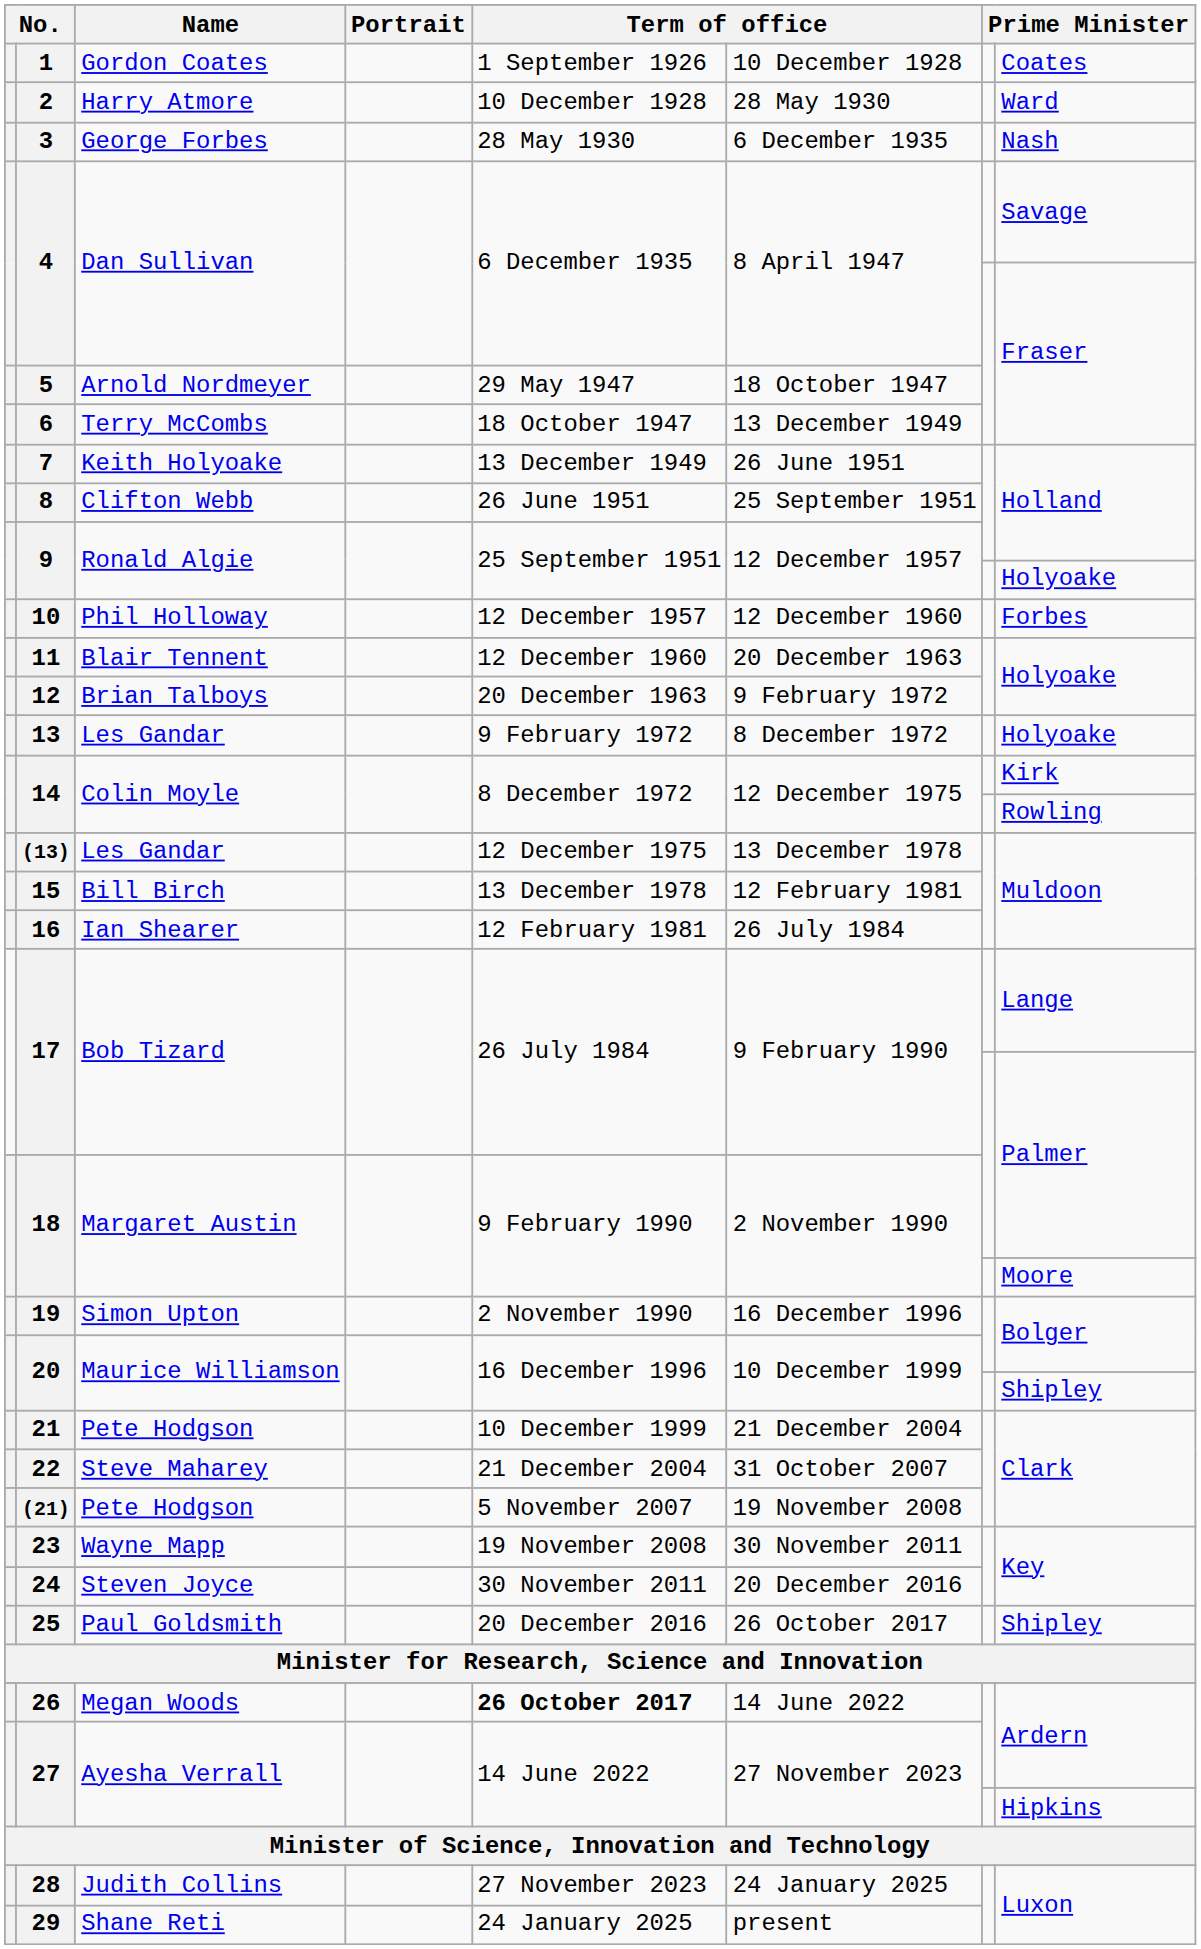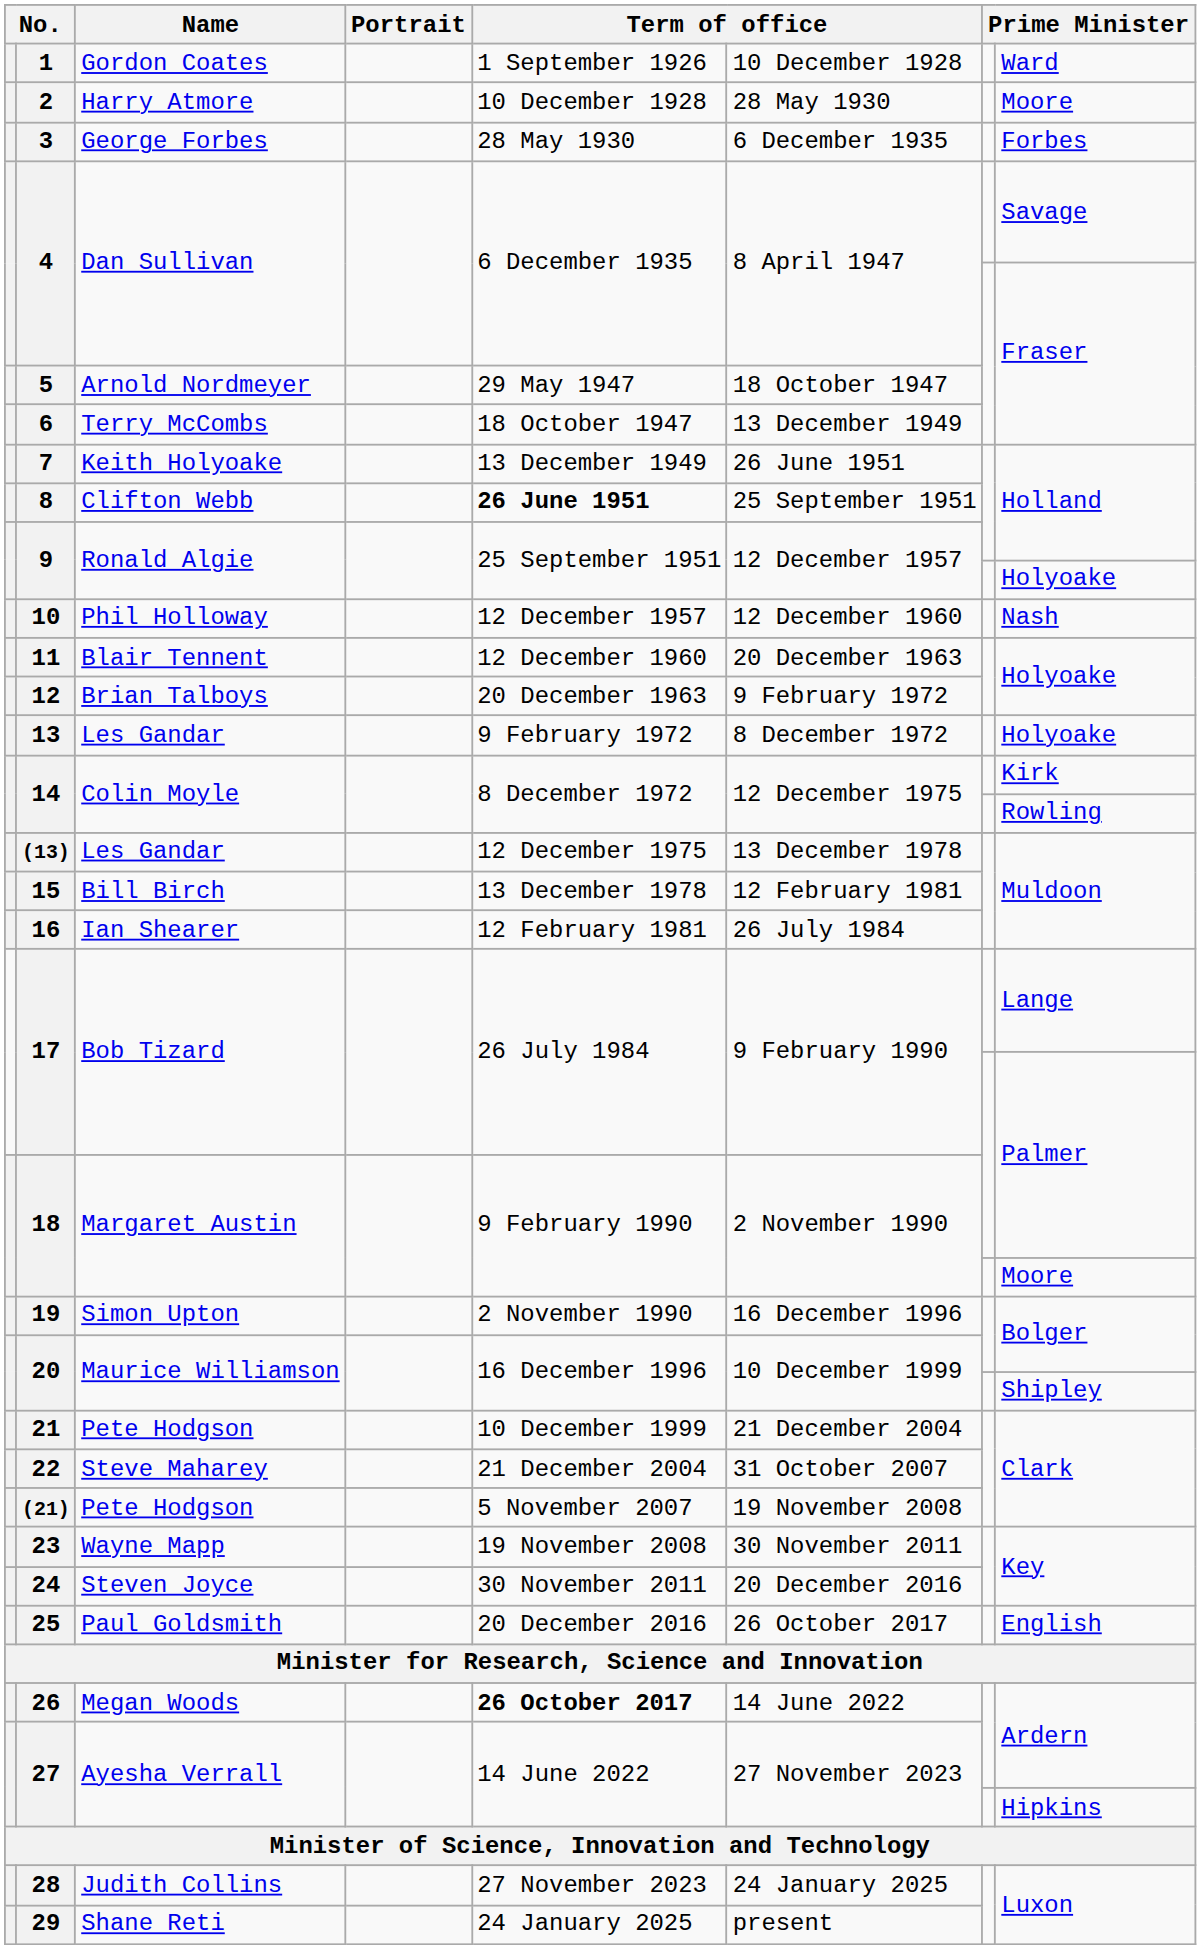(1044, 63) Coates -> (1030, 63) Ward
(1030, 102) Ward -> (1037, 102) Moore
(1030, 141) Nash -> (1044, 141) Forbes
(563, 502) normal -> (563, 502) bold
(1044, 618) Forbes -> (1030, 618) Nash
(1052, 1625) Shipley -> (1052, 1625) English
